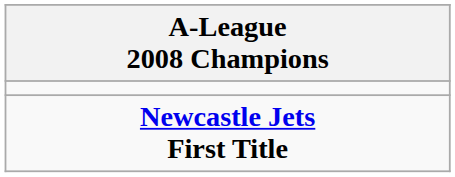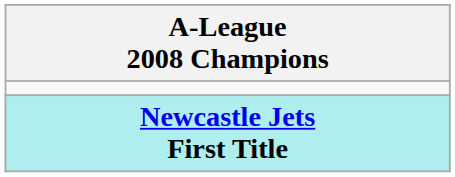(228, 132) no background -> (228, 132) paleturquoise background
